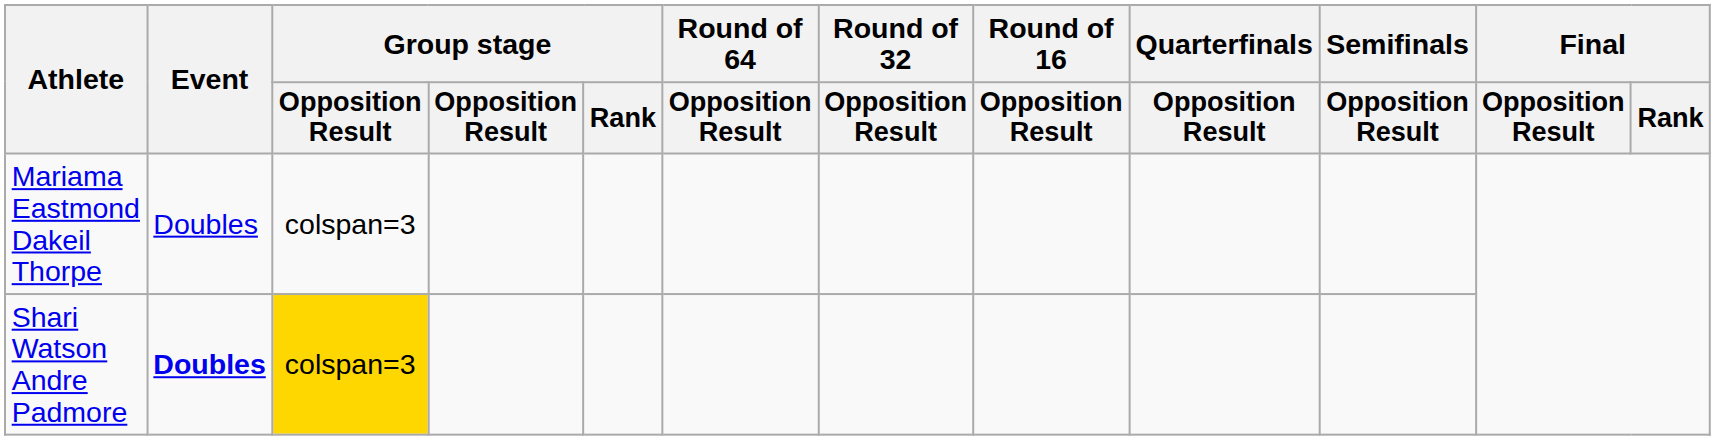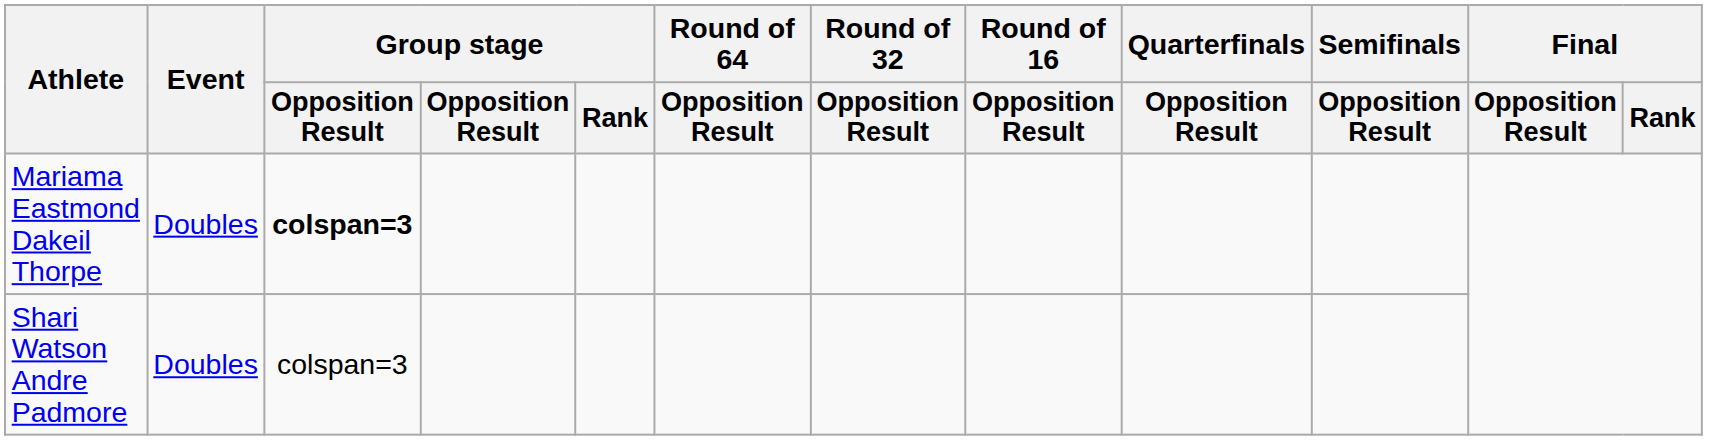(350, 224) normal -> (342, 224) bold
(210, 364) bold -> (206, 364) normal
(350, 364) gold background -> (342, 364) no background
